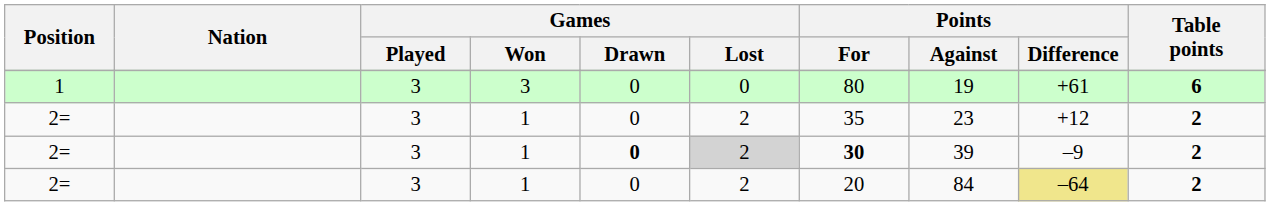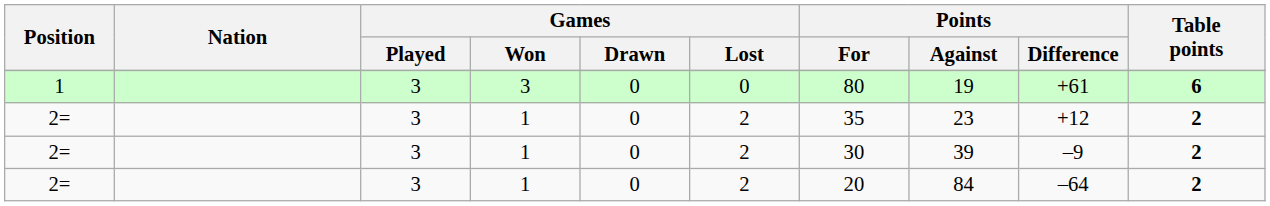(635, 151) bold -> (635, 151) normal
(744, 151) lightgrey background -> (744, 151) no background
(854, 151) bold -> (854, 151) normal
(1073, 184) khaki background -> (1073, 184) no background
